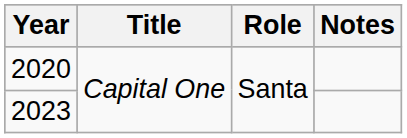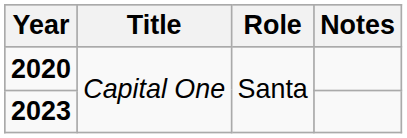(41, 68) normal -> (41, 68) bold
(41, 111) normal -> (41, 111) bold
